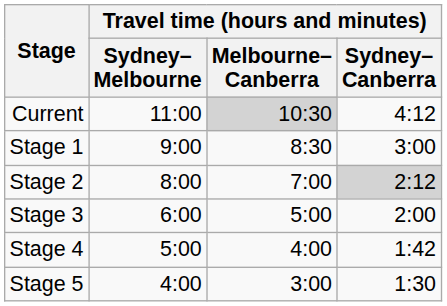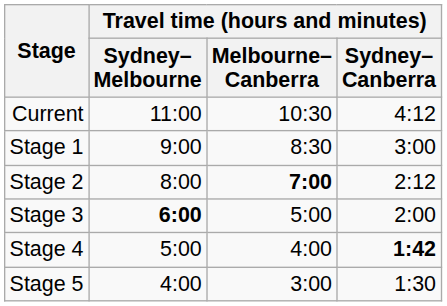(305, 113) lightgrey background -> (305, 113) no background
(311, 181) normal -> (311, 181) bold
(415, 181) lightgrey background -> (415, 181) no background
(181, 215) normal -> (180, 215) bold
(415, 249) normal -> (415, 249) bold
